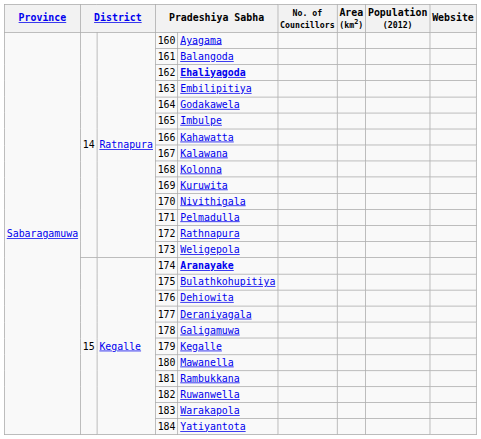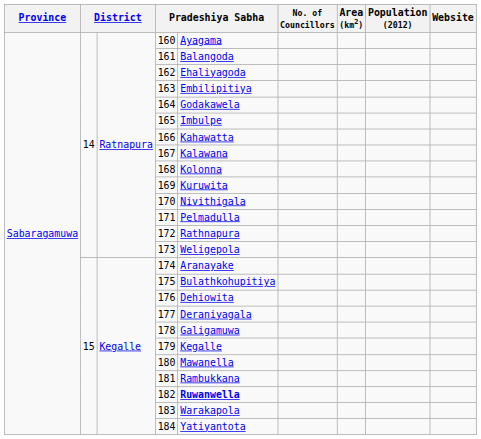(213, 73) bold -> (213, 73) normal
(207, 266) bold -> (207, 266) normal
(210, 395) normal -> (210, 395) bold
